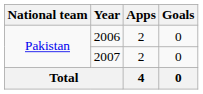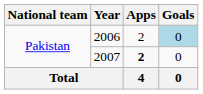(178, 36) no background -> (178, 36) lightblue background
(141, 57) normal -> (141, 57) bold
